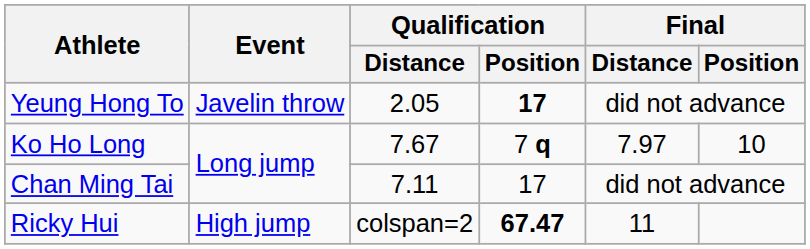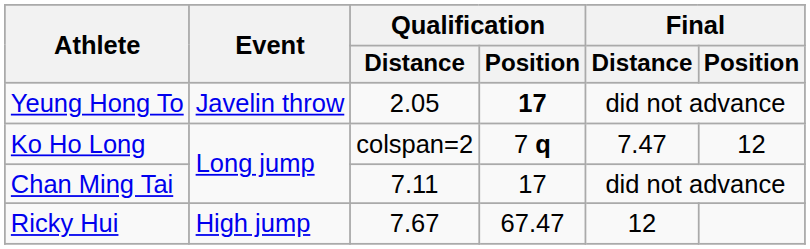(415, 144) 7.67 -> (415, 144) colspan=2
(642, 144) 7.97 -> (642, 144) 7.47
(751, 144) 10 -> (751, 144) 12
(415, 224) colspan=2 -> (415, 224) 7.67
(532, 224) bold -> (532, 224) normal
(642, 224) 11 -> (642, 224) 12
